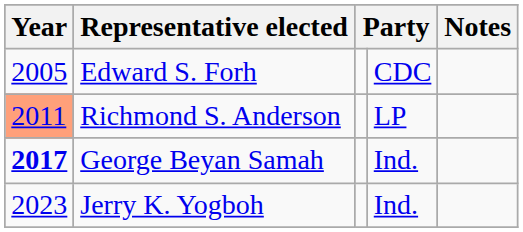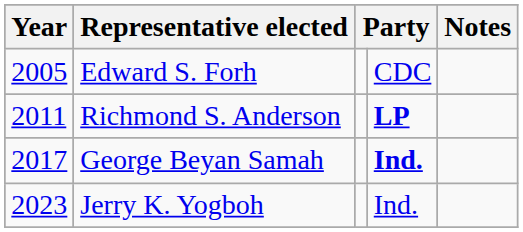(39, 115) lightsalmon background -> (39, 115) no background
(390, 115) normal -> (392, 115) bold
(39, 159) bold -> (39, 159) normal
(396, 159) normal -> (398, 159) bold
